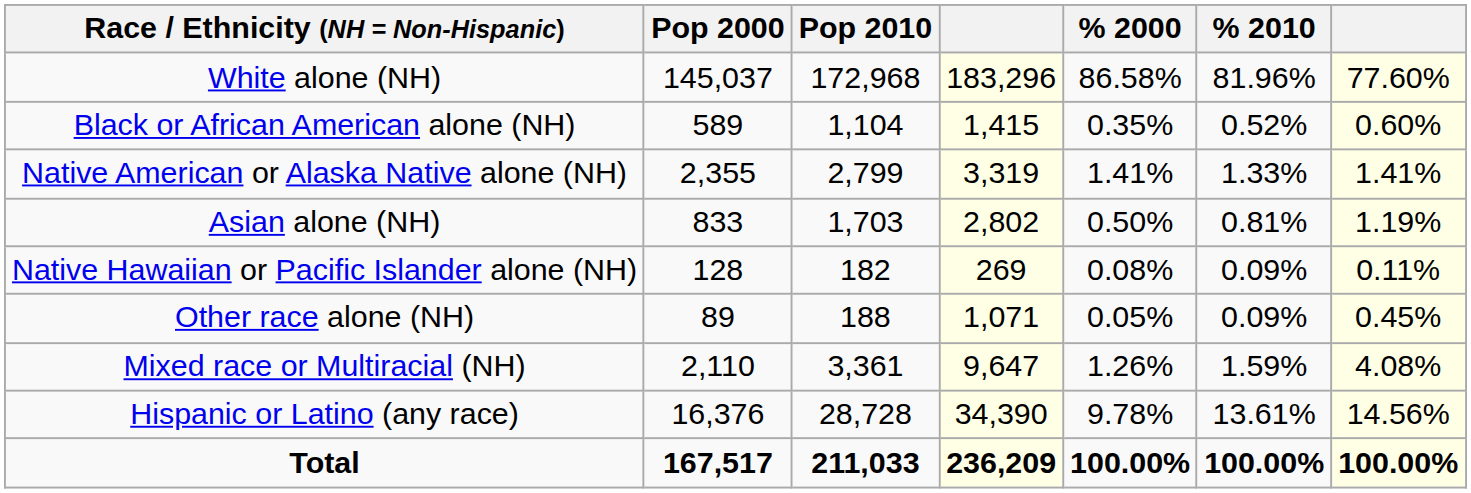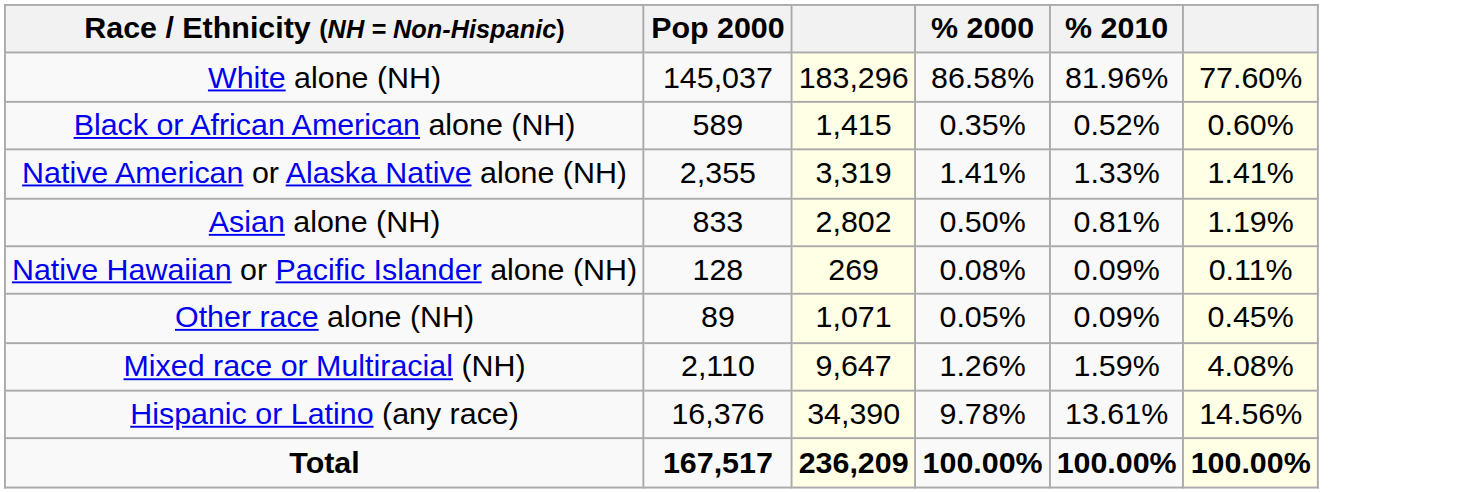- column: (865, 28)
